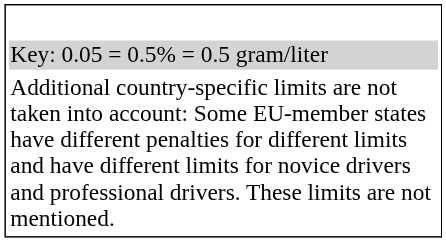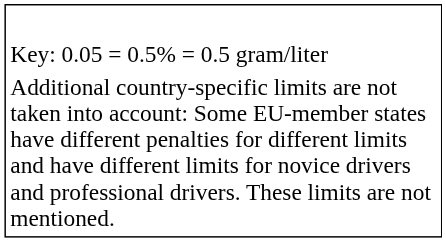(169, 54) lightgrey background -> (169, 54) no background
